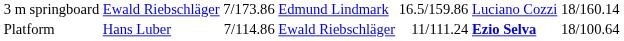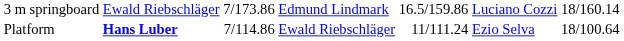(137, 29) normal -> (140, 29) bold
(504, 29) bold -> (503, 29) normal
